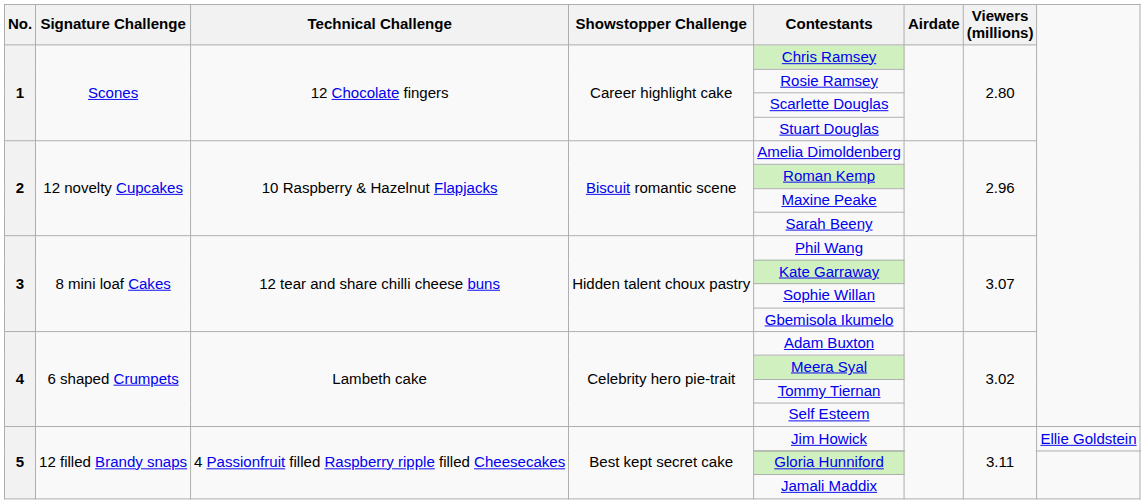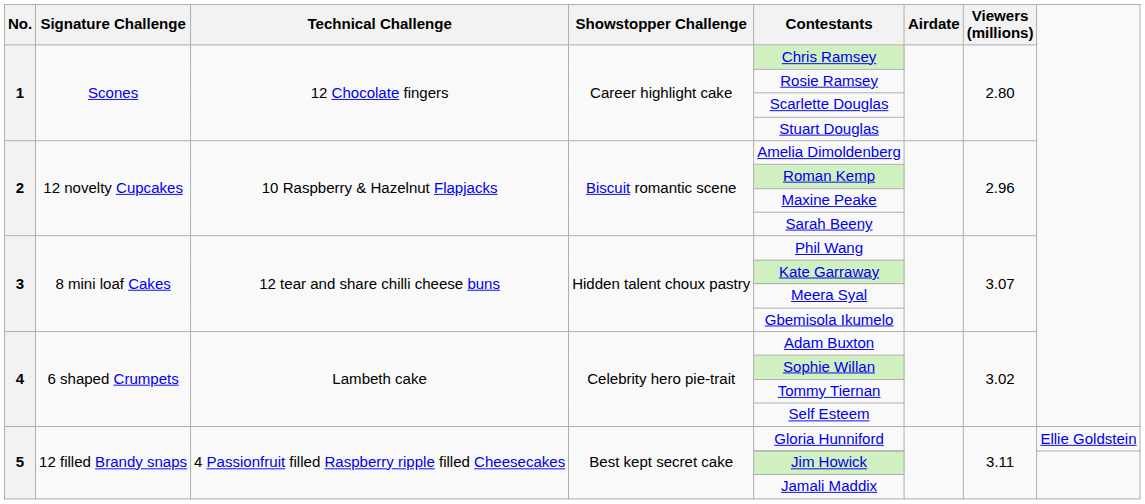(829, 295) Sophie Willan -> (829, 295) Meera Syal
(829, 367) Meera Syal -> (829, 367) Sophie Willan
(829, 438) Jim Howick -> (829, 438) Gloria Hunniford
(829, 462) Gloria Hunniford -> (829, 462) Jim Howick
